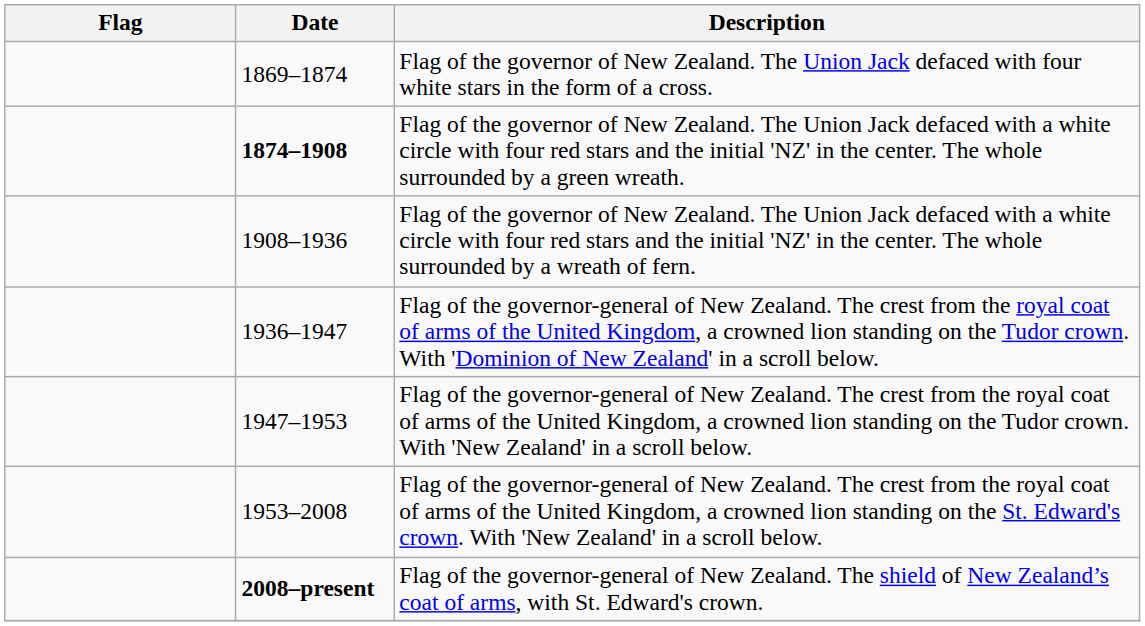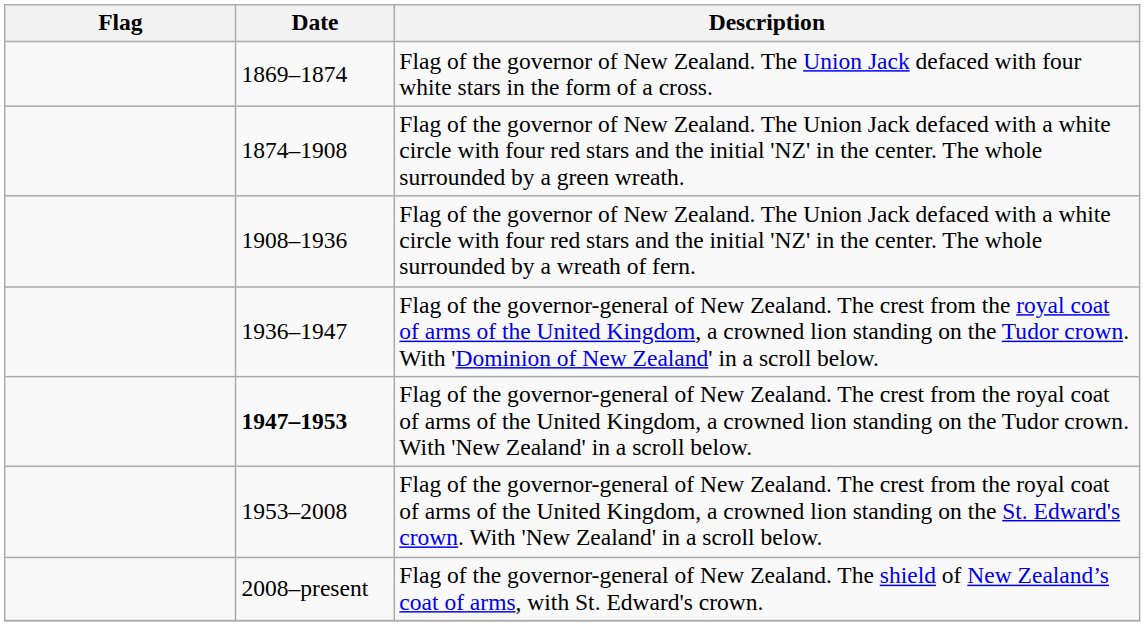(294, 150) bold -> (294, 150) normal
(294, 421) normal -> (294, 421) bold
(308, 588) bold -> (305, 588) normal
